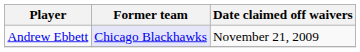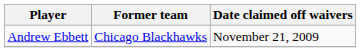(151, 36) lavender background -> (151, 36) no background
